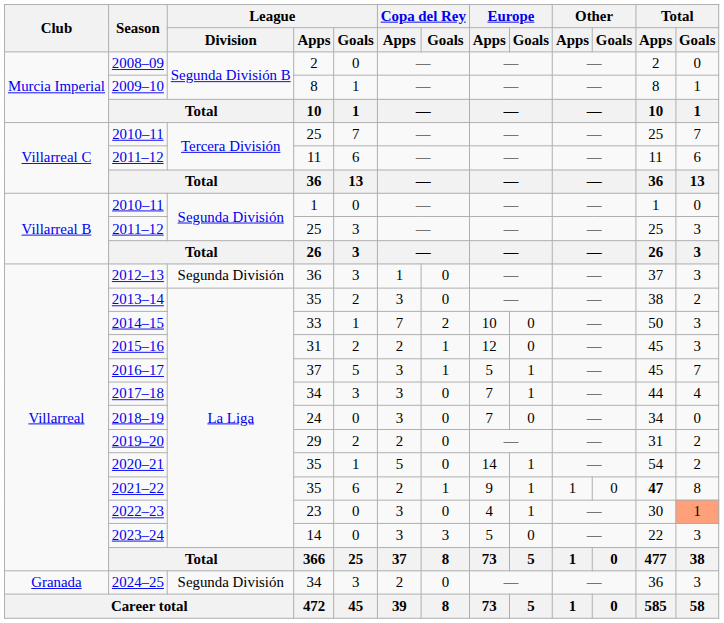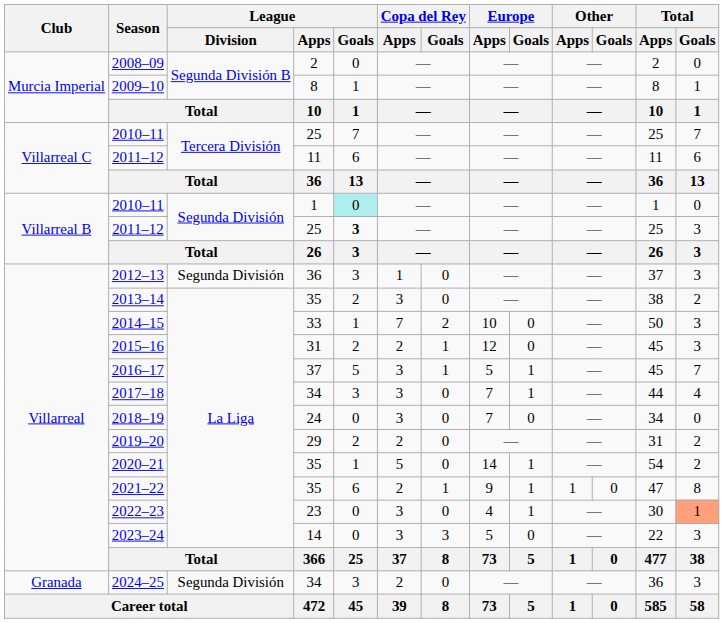(356, 205) no background -> (356, 205) paleturquoise background
(356, 228) normal -> (356, 228) bold
(656, 488) bold -> (656, 488) normal
